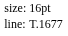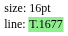(46, 24) no background -> (46, 24) lightgreen background
